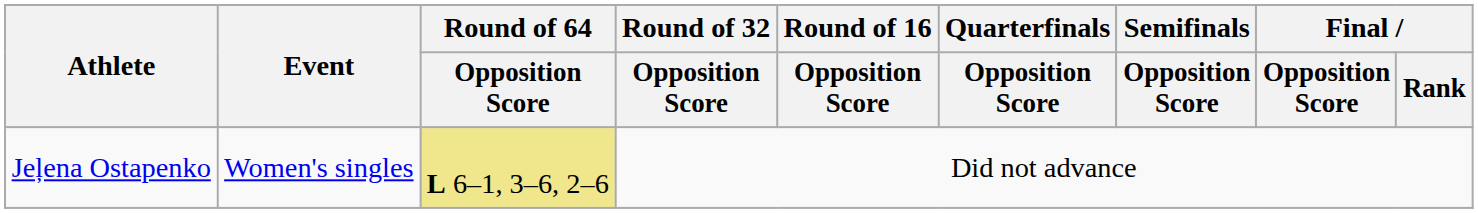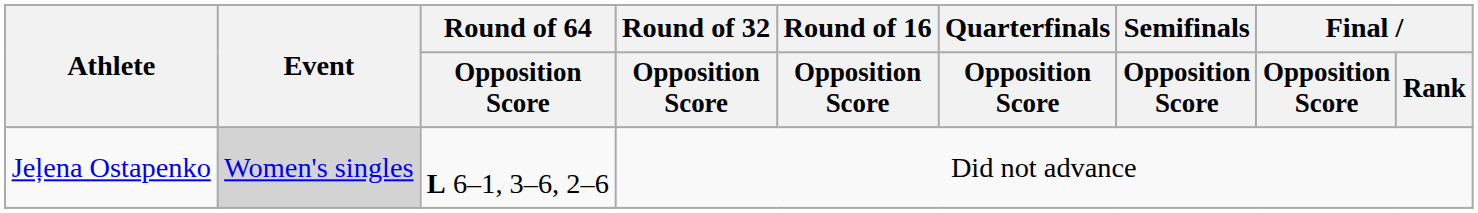(319, 167) no background -> (319, 167) lightgrey background
(518, 184) khaki background -> (518, 184) no background
